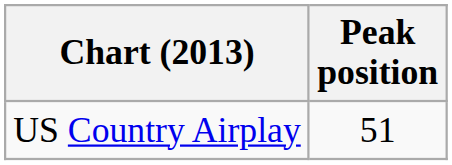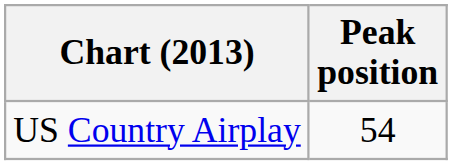(378, 129) 51 -> (378, 129) 54
